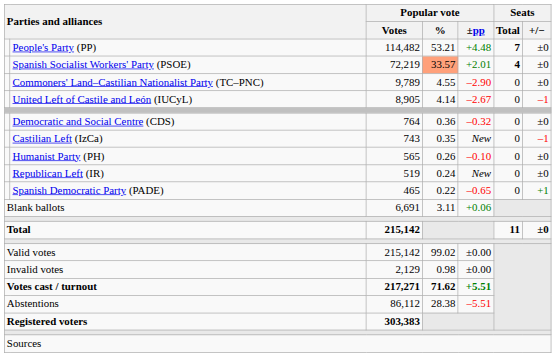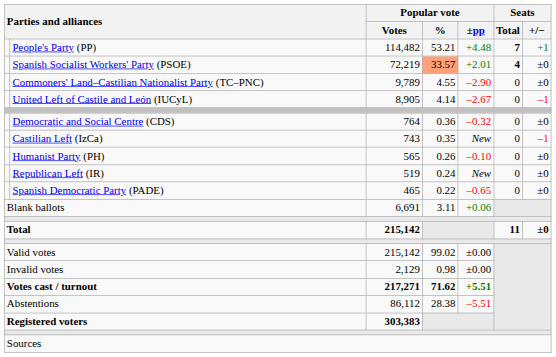(543, 47) ±0 -> (543, 47) +1
(543, 190) +1 -> (543, 190) ±0
